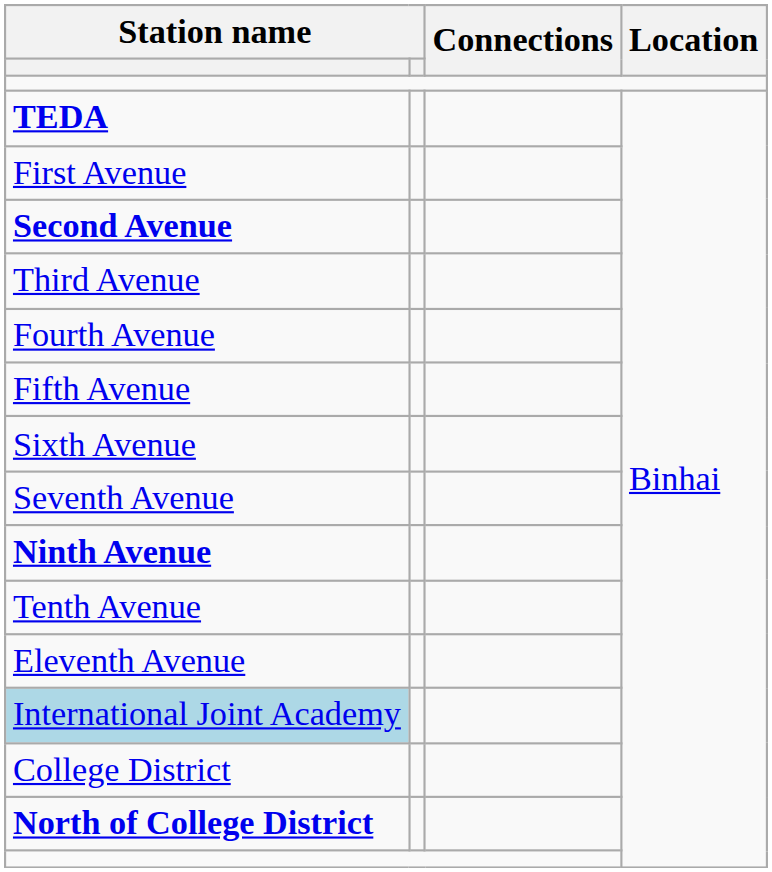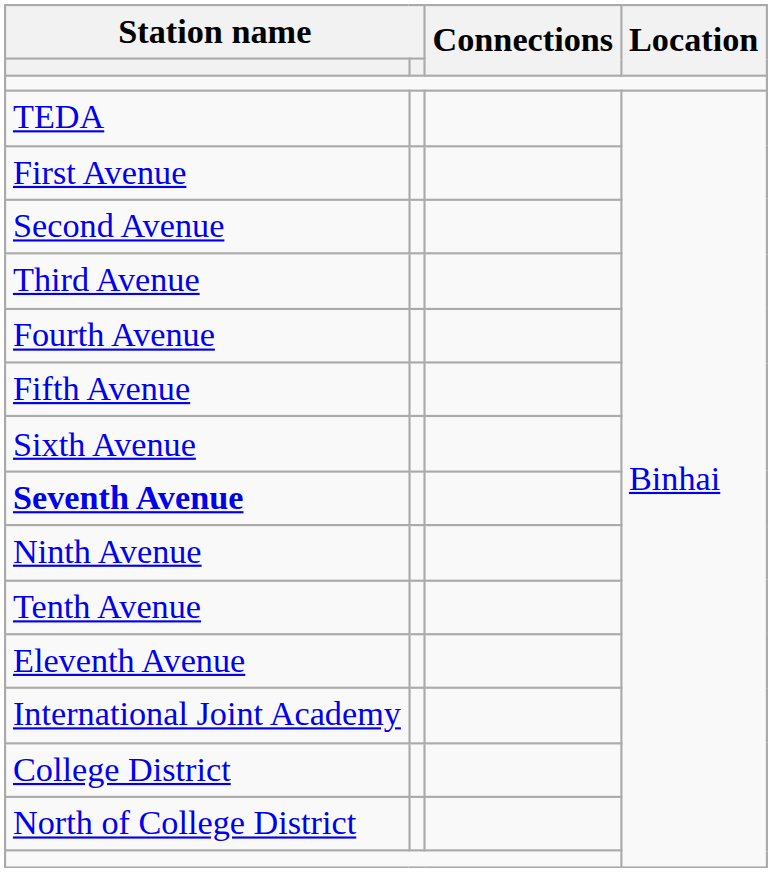(61, 117) bold -> (59, 117) normal
(123, 226) bold -> (119, 226) normal
(123, 497) normal -> (128, 497) bold
(112, 551) bold -> (107, 551) normal
(207, 714) lightblue background -> (207, 714) no background
(193, 823) bold -> (185, 823) normal
